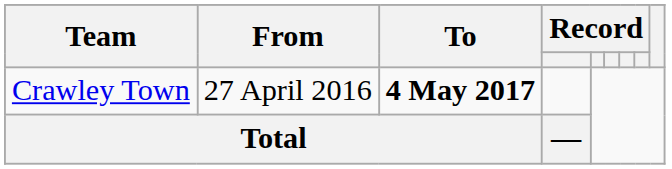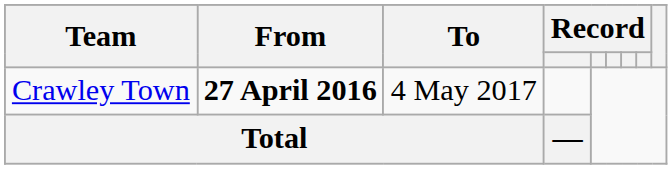(288, 90) normal -> (290, 90) bold
(460, 90) bold -> (464, 90) normal
